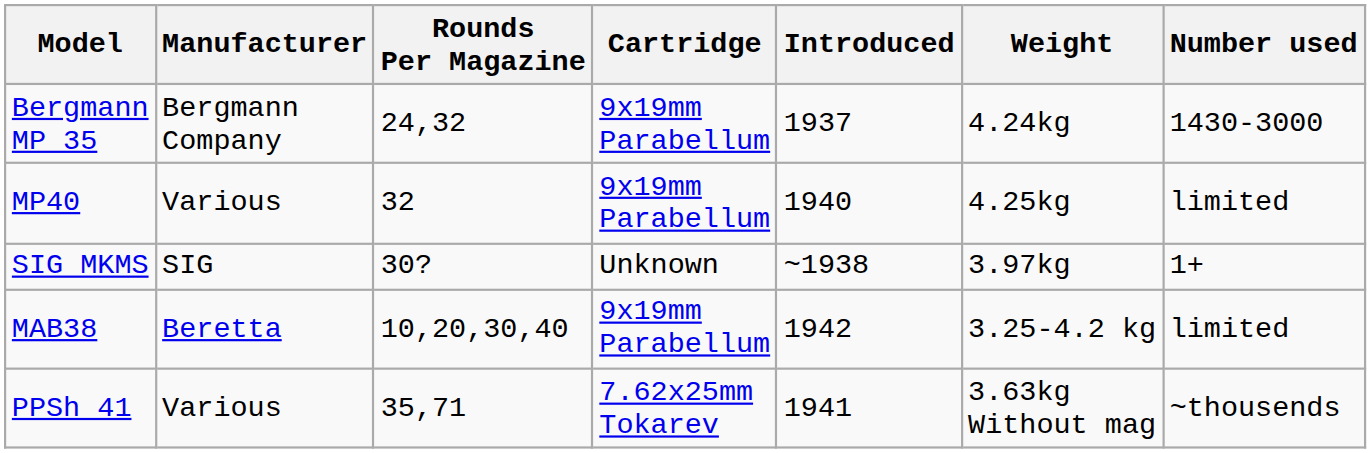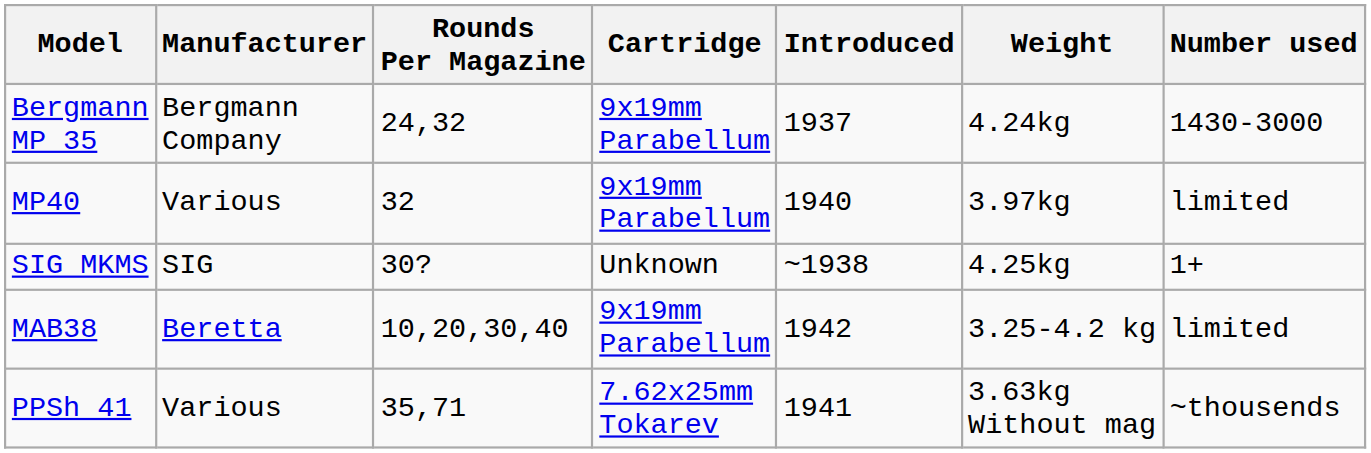(1019, 203) 4.25kg -> (1019, 203) 3.97kg
(1019, 266) 3.97kg -> (1019, 266) 4.25kg
